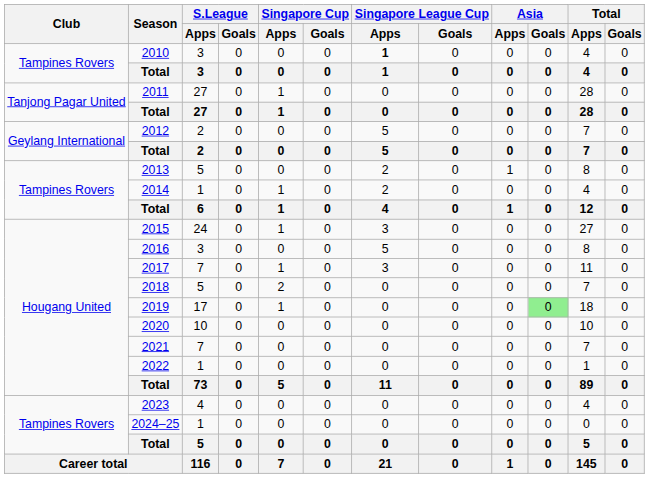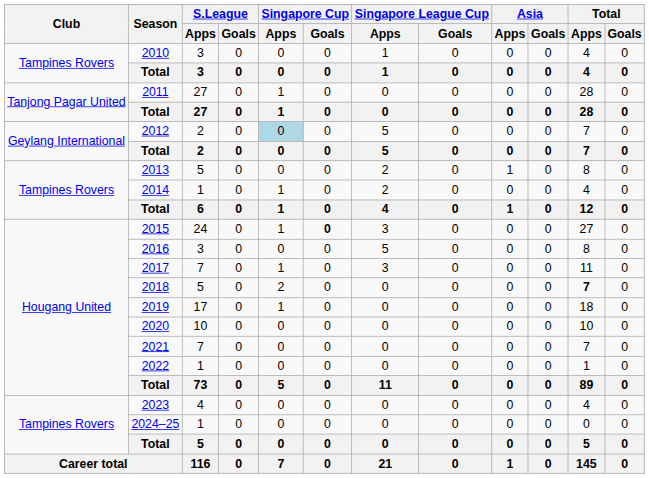(385, 53) bold -> (385, 53) normal
(281, 131) no background -> (281, 131) lightblue background
(328, 229) normal -> (328, 229) bold
(586, 287) normal -> (586, 287) bold
(548, 307) lightgreen background -> (548, 307) no background
